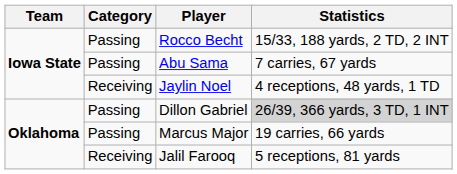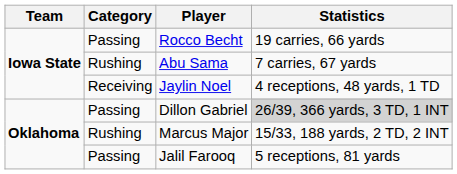(352, 40) 15/33, 188 yards, 2 TD, 2 INT -> (320, 40) 19 carries, 66 yards
(114, 63) Passing -> (115, 63) Rushing
(114, 133) Passing -> (115, 133) Rushing
(320, 133) 19 carries, 66 yards -> (352, 133) 15/33, 188 yards, 2 TD, 2 INT
(120, 156) Receiving -> (114, 156) Passing
